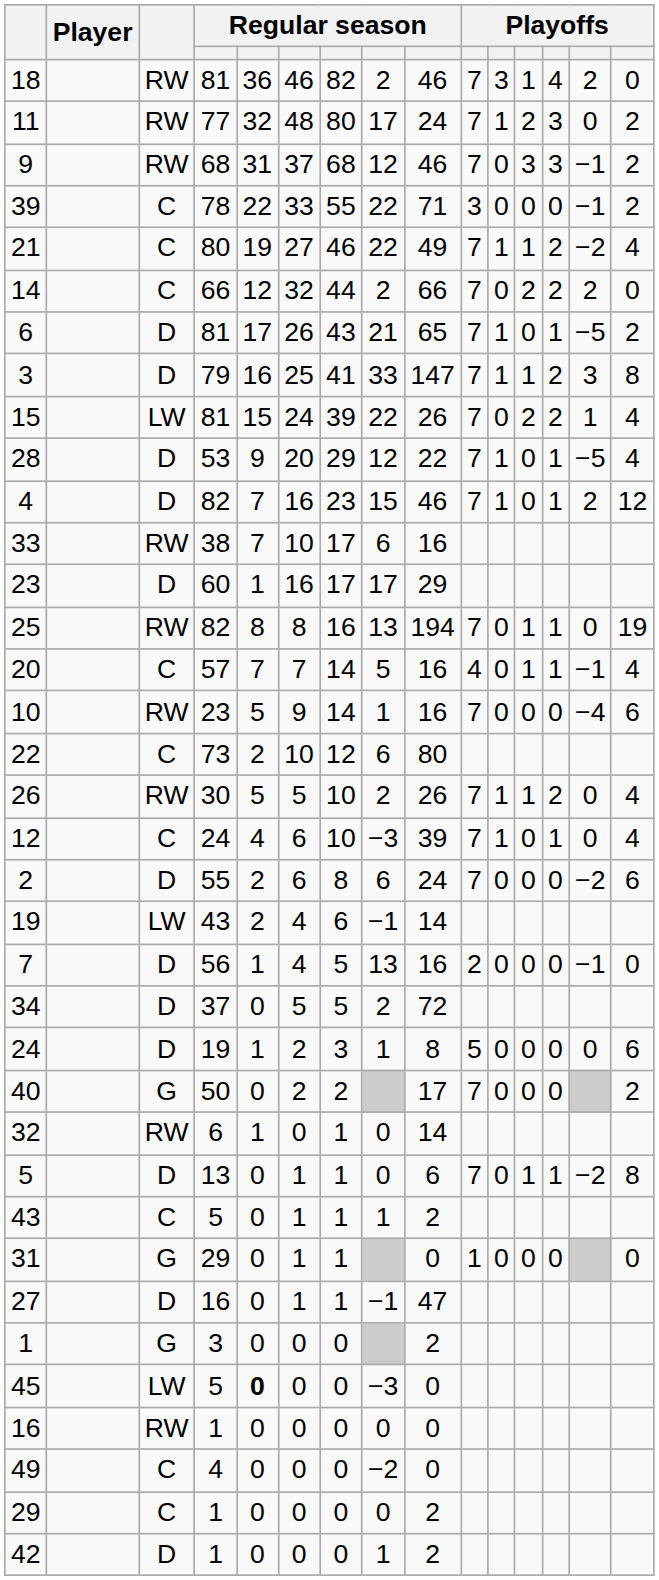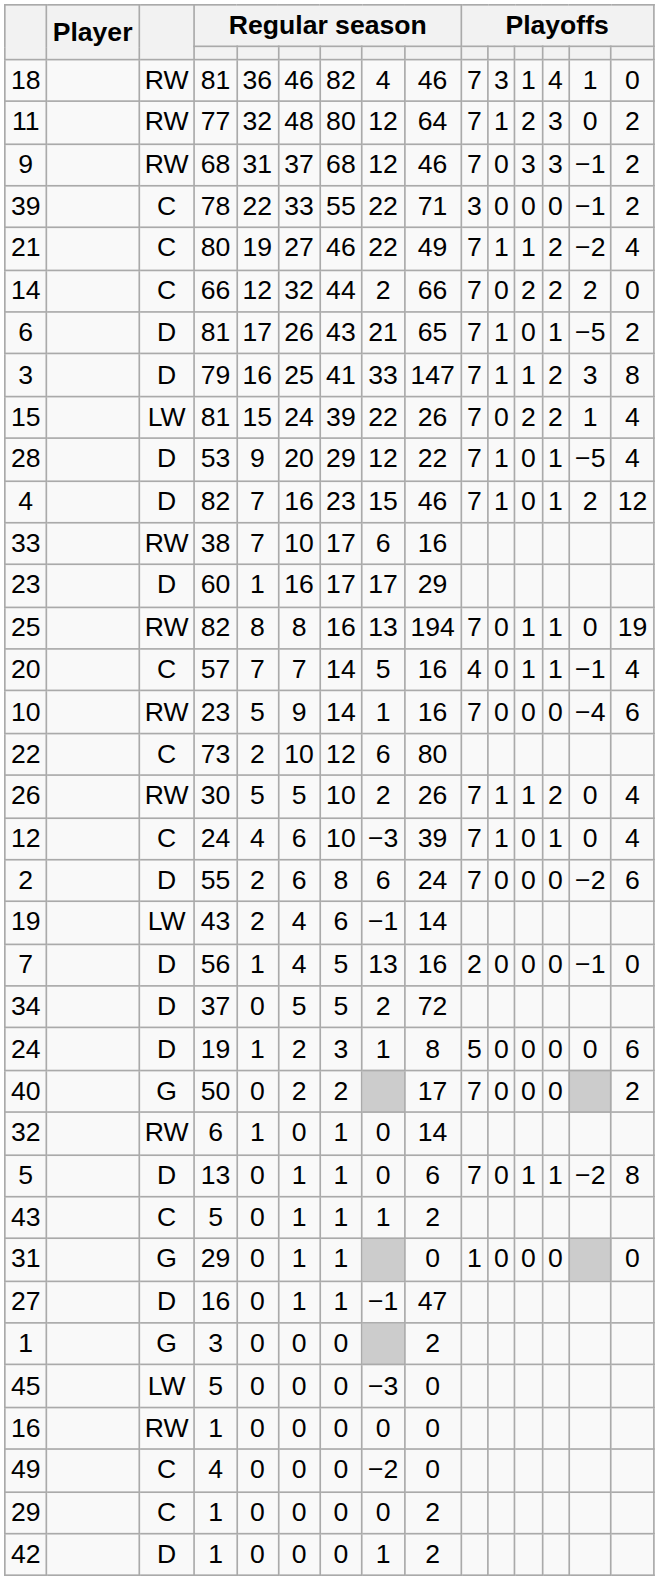(383, 79) 2 -> (383, 79) 4
(590, 79) 2 -> (590, 79) 1
(383, 122) 17 -> (383, 122) 12
(433, 122) 24 -> (433, 122) 64
(257, 1385) bold -> (257, 1385) normal
